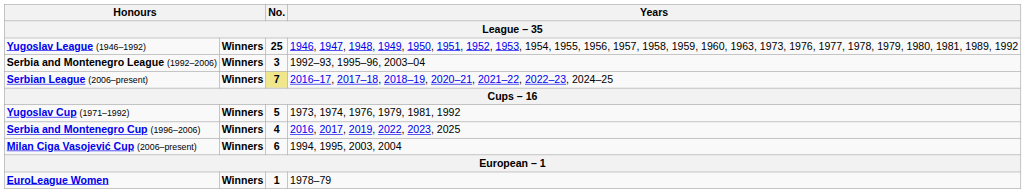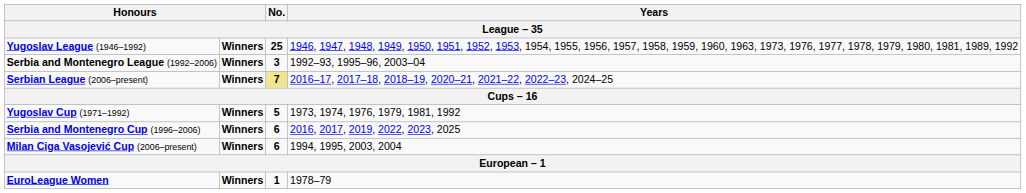(277, 130) 4 -> (277, 130) 6
